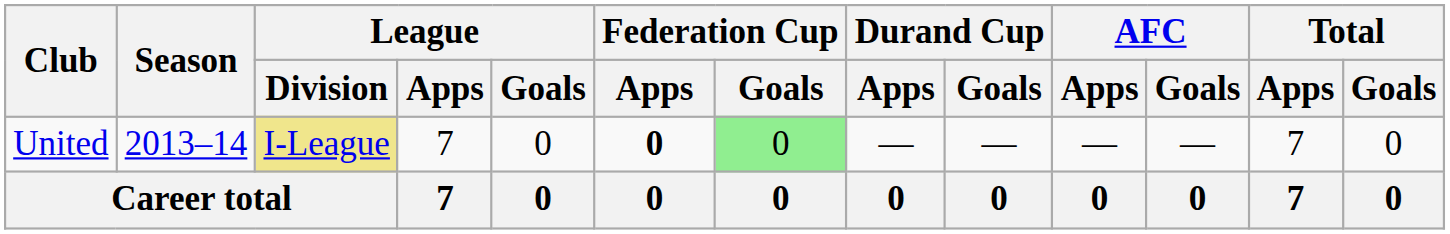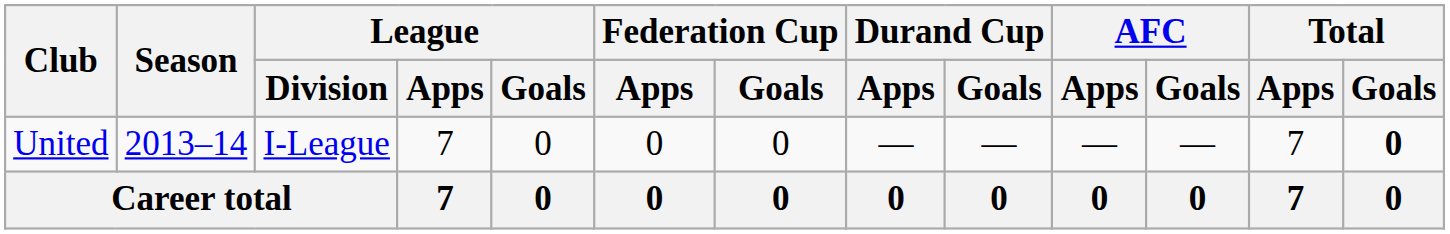(327, 143) khaki background -> (327, 143) no background
(655, 143) bold -> (655, 143) normal
(781, 143) lightgreen background -> (781, 143) no background
(1393, 143) normal -> (1393, 143) bold
